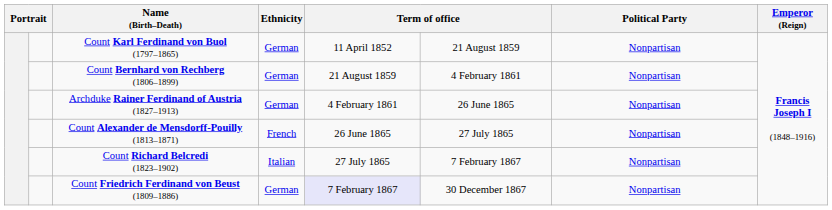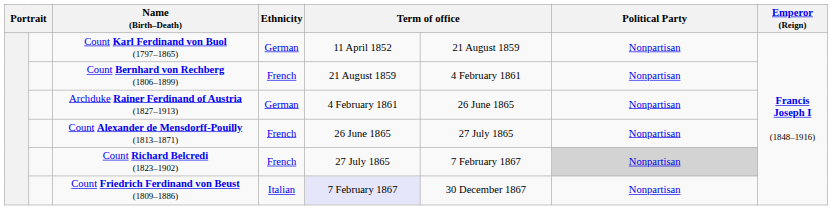(282, 76) German -> (282, 76) French
(282, 161) Italian -> (282, 161) French
(655, 161) no background -> (655, 161) lightgrey background
(282, 190) German -> (282, 190) Italian
